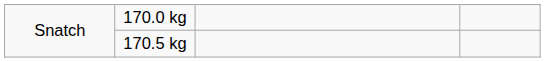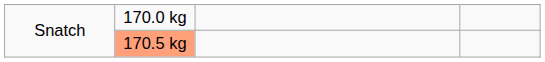(155, 43) no background -> (155, 43) lightsalmon background
